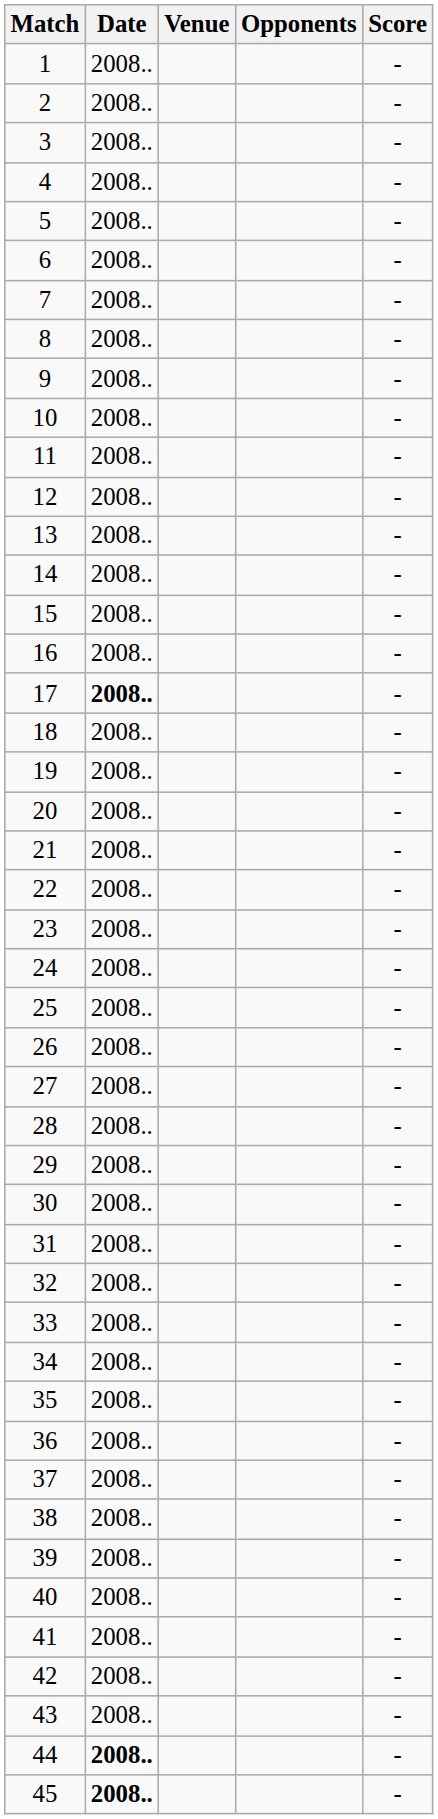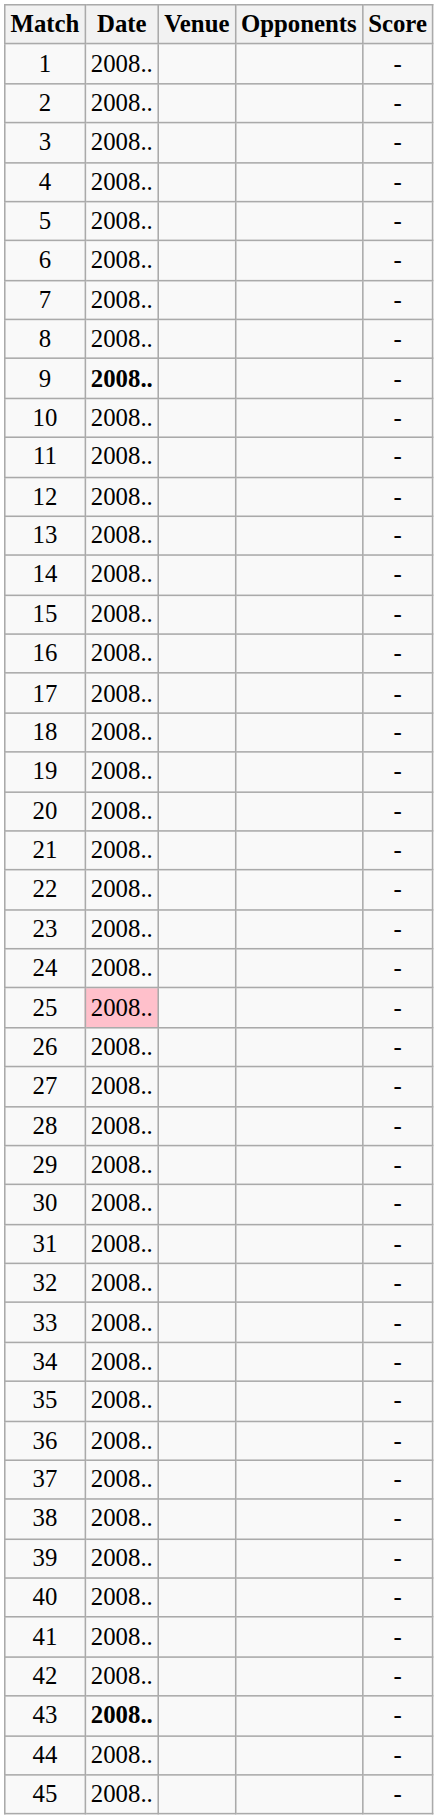(122, 378) normal -> (122, 378) bold
(122, 692) bold -> (122, 692) normal
(122, 1007) no background -> (122, 1007) pink background
(122, 1715) normal -> (122, 1715) bold
(122, 1754) bold -> (122, 1754) normal
(122, 1794) bold -> (122, 1794) normal
